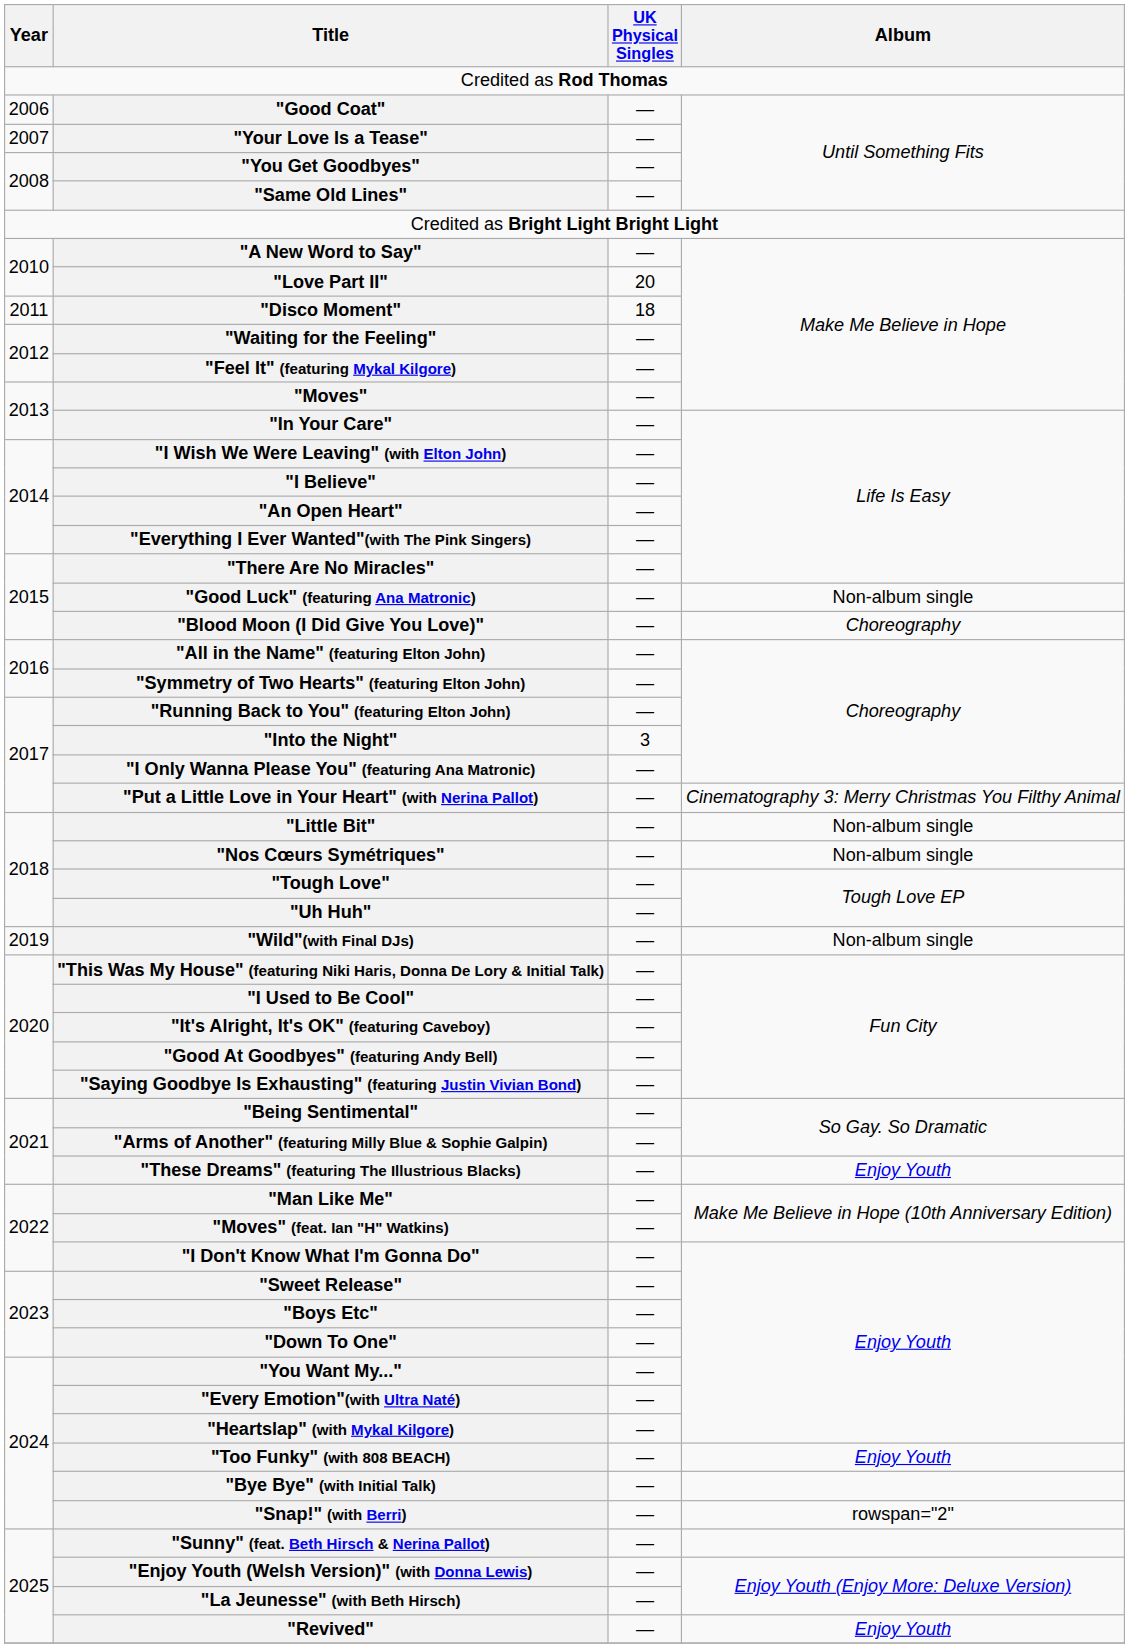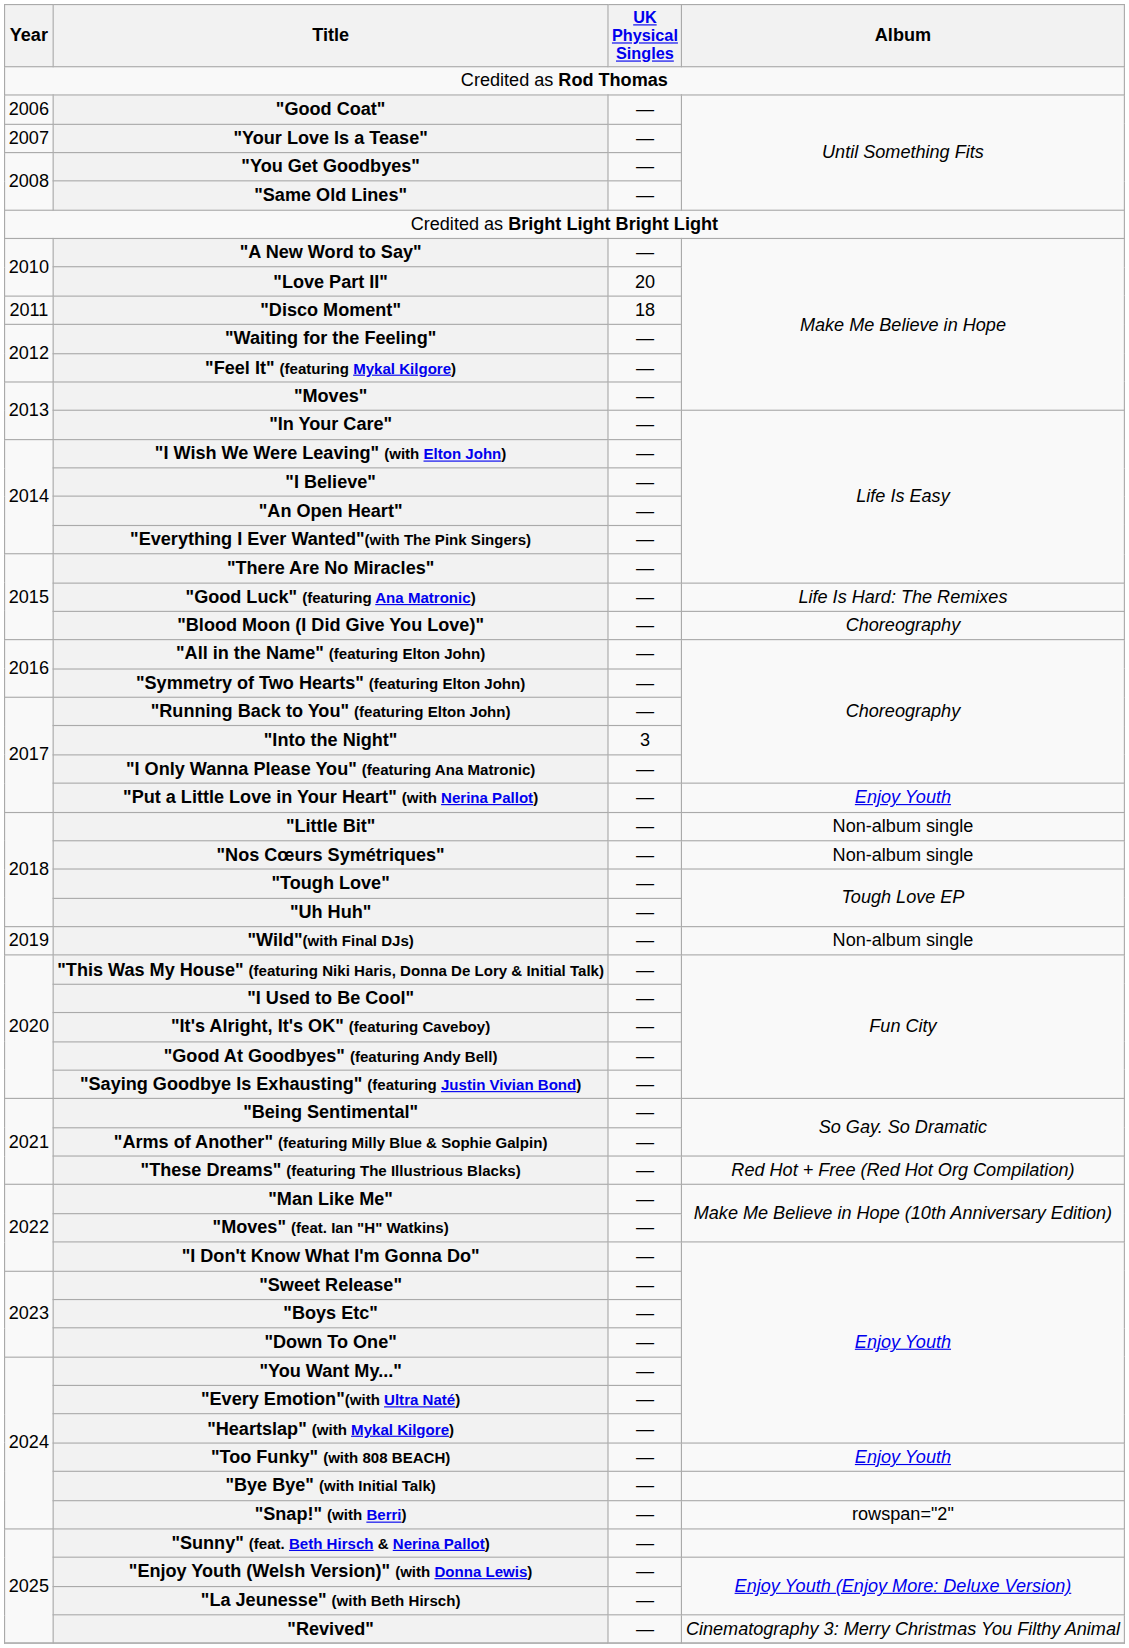(903, 596) Non-album single -> (903, 596) Life Is Hard: The Remixes
(903, 797) Cinematography 3: Merry Christmas You Filthy Animal -> (903, 797) Enjoy Youth
(903, 1170) Enjoy Youth -> (903, 1170) Red Hot + Free (Red Hot Org Compilation)
(903, 1629) Enjoy Youth -> (903, 1629) Cinematography 3: Merry Christmas You Filthy Animal
